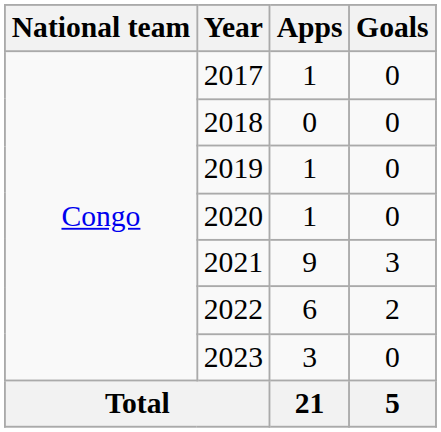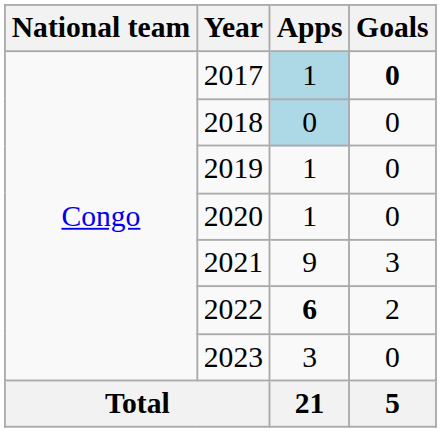(310, 74) no background -> (310, 74) lightblue background
(392, 74) normal -> (392, 74) bold
(310, 121) no background -> (310, 121) lightblue background
(310, 309) normal -> (310, 309) bold
